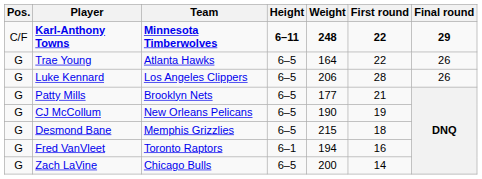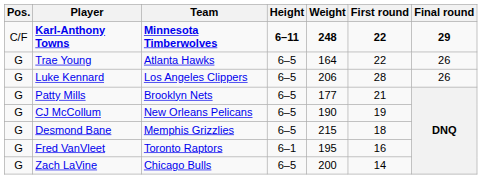(327, 148) 194 -> (327, 148) 195
